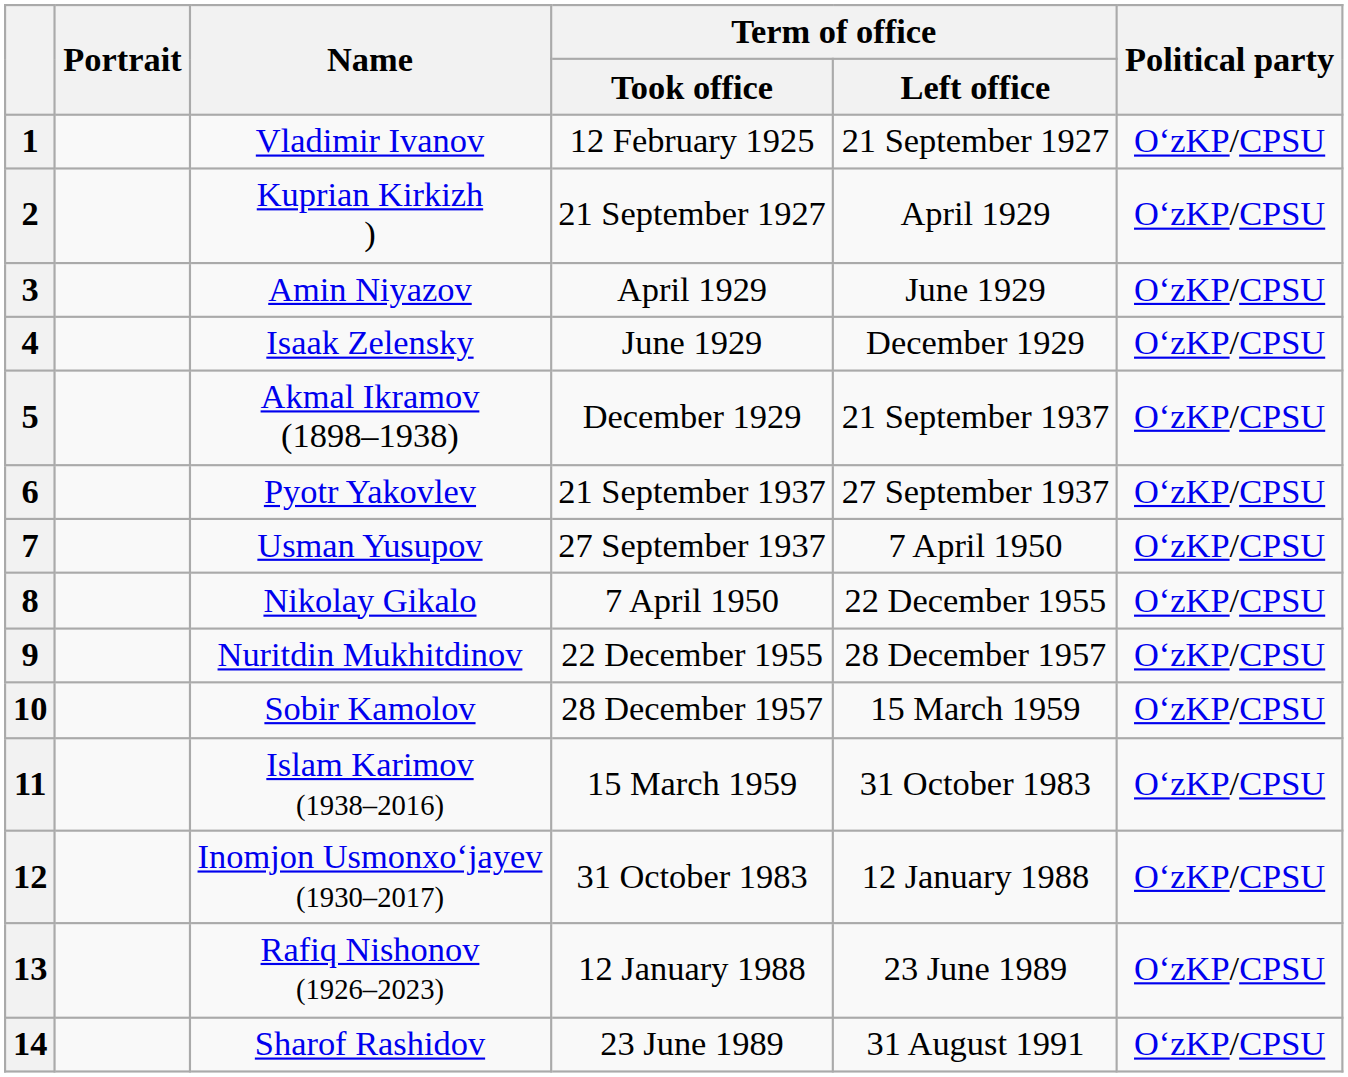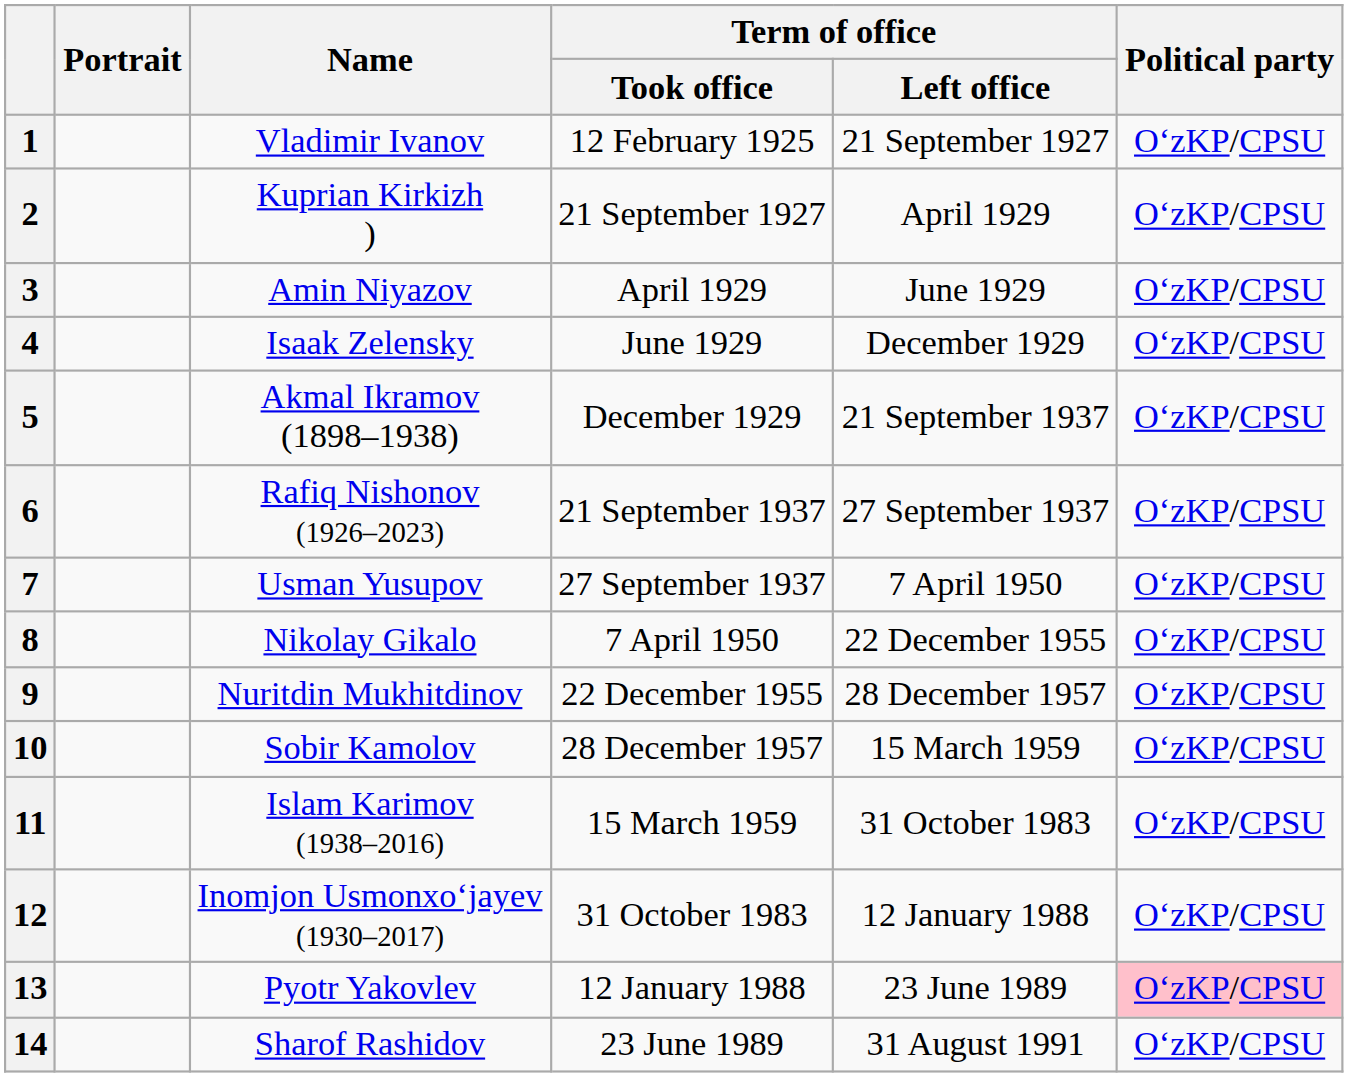(370, 491) Pyotr Yakovlev -> (370, 510) Rafiq Nishonov (1926–2023)
(370, 969) Rafiq Nishonov (1926–2023) -> (370, 989) Pyotr Yakovlev
(1230, 969) no background -> (1230, 989) pink background
